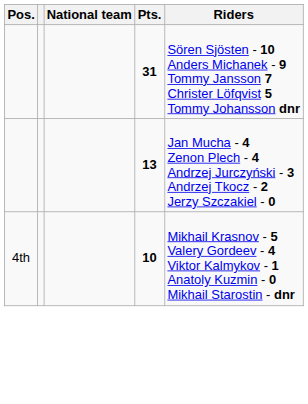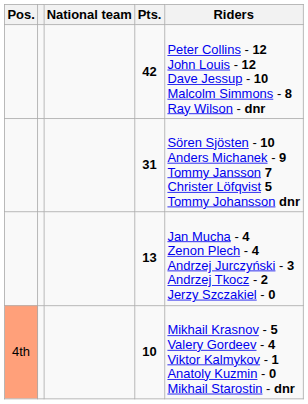+ row: (150, 71)
(21, 258) no background -> (21, 352) lightsalmon background
